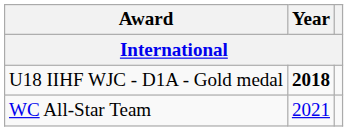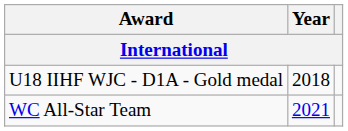(311, 79) bold -> (311, 79) normal
